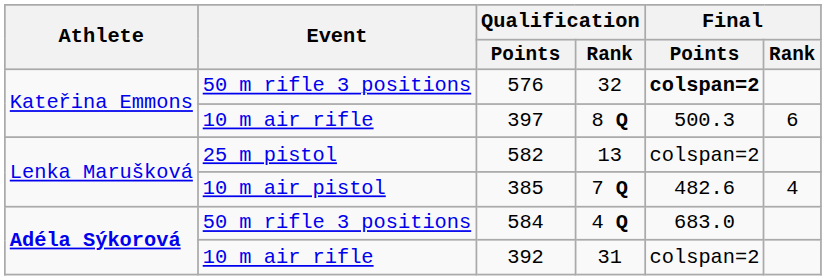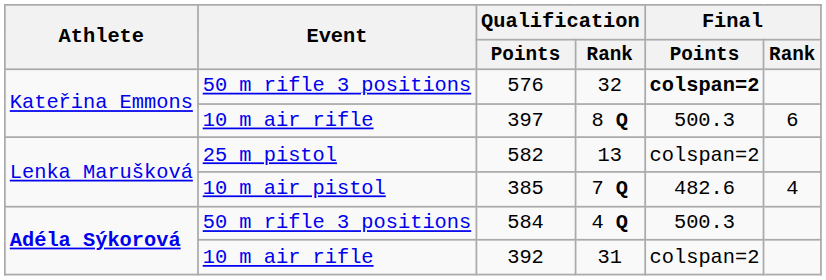(704, 223) 683.0 -> (704, 223) 500.3
